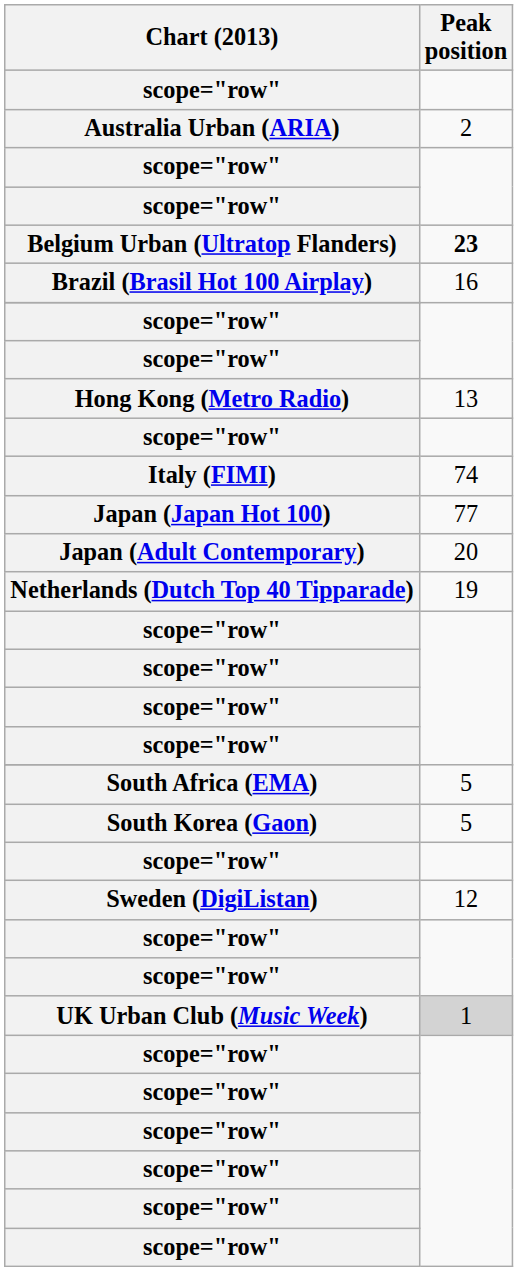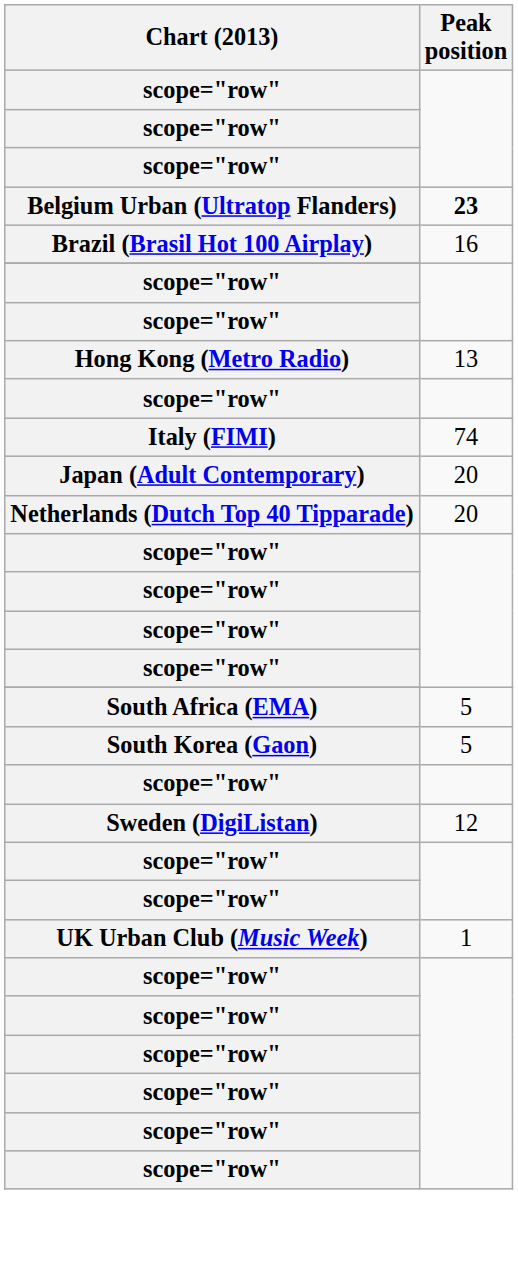- row: (212, 128)
- row: (212, 513)
(466, 591) 19 -> (466, 513) 20
(466, 1015) lightgrey background -> (466, 938) no background
